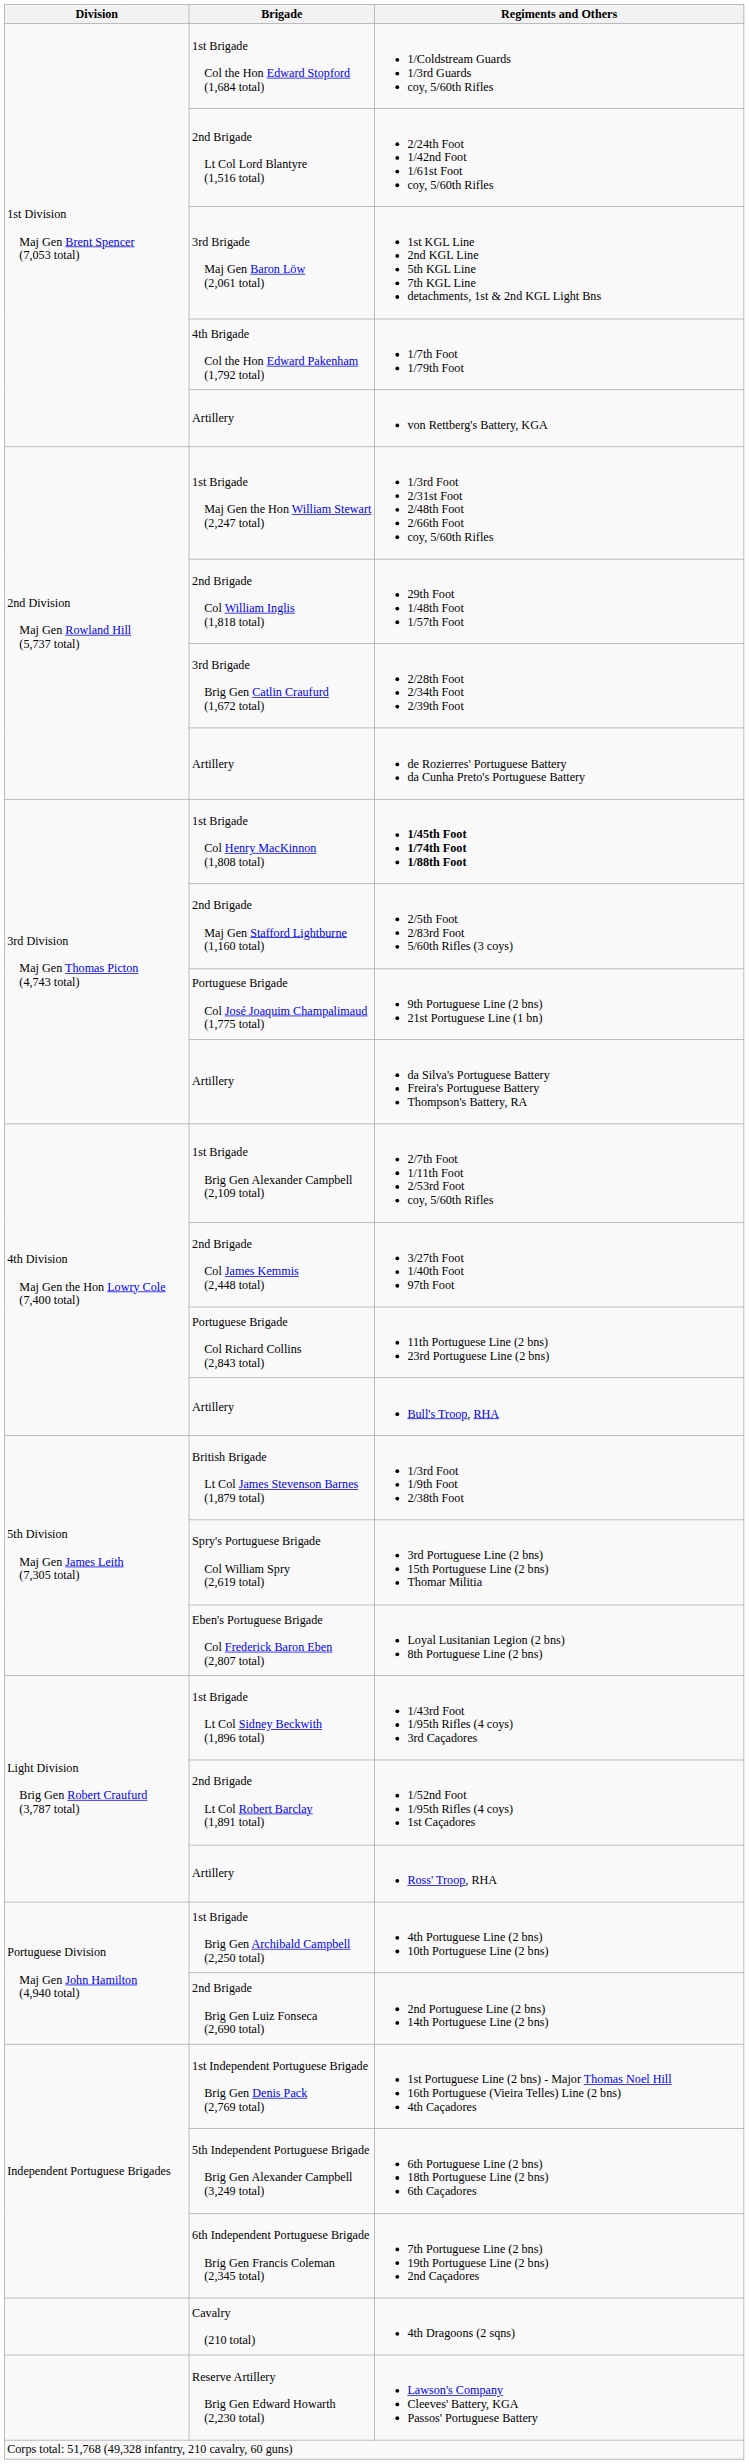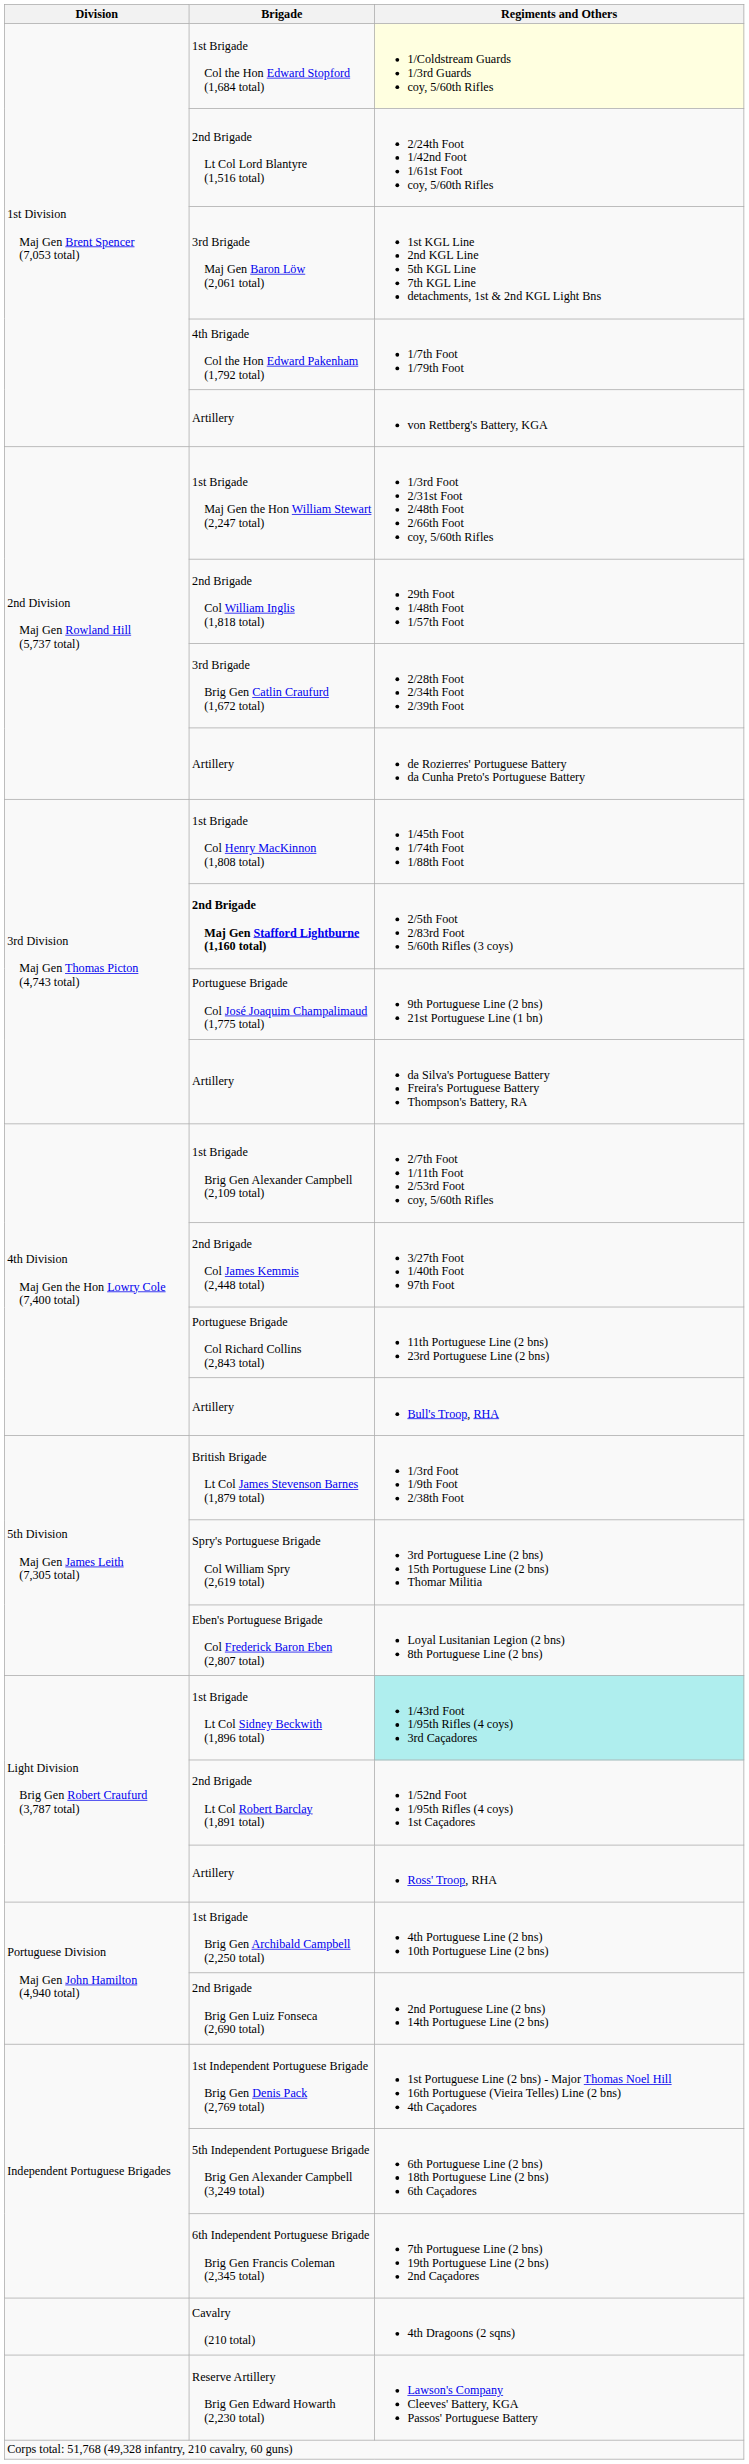(559, 73) no background -> (559, 73) lightyellow background
(559, 848) bold -> (559, 848) normal
(269, 926) normal -> (276, 926) bold
(559, 1725) no background -> (559, 1725) paleturquoise background
